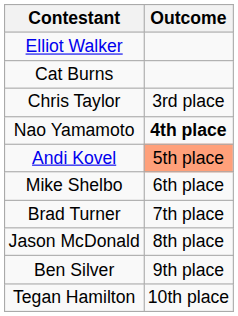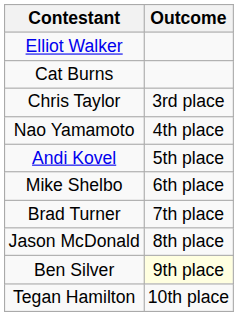(188, 130) bold -> (188, 130) normal
(188, 158) lightsalmon background -> (188, 158) no background
(188, 269) no background -> (188, 269) lightyellow background
